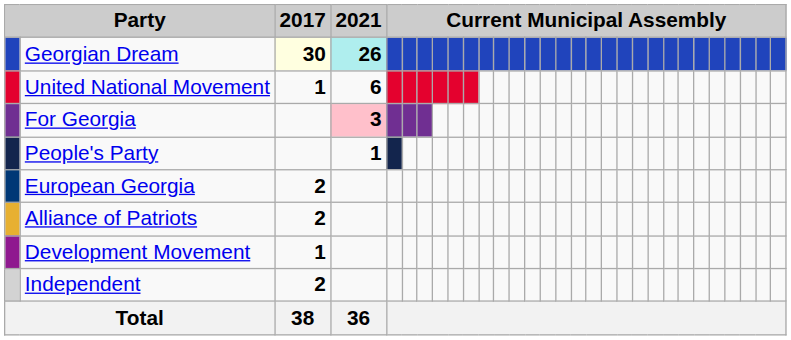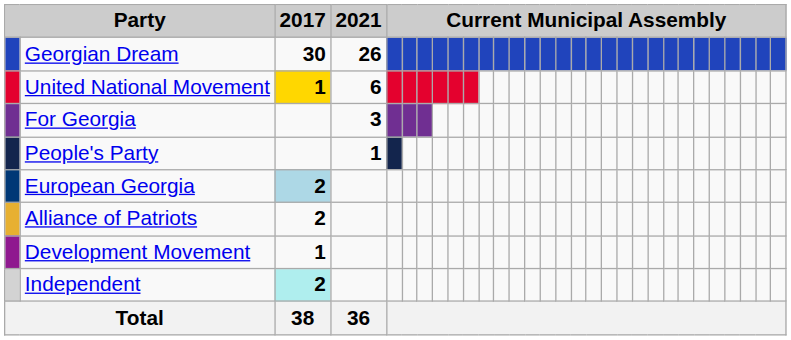(314, 53) lightyellow background -> (314, 53) no background
(370, 53) paleturquoise background -> (370, 53) no background
(320, 86) no background -> (320, 86) gold background
(376, 119) pink background -> (376, 119) no background
(320, 185) no background -> (320, 185) lightblue background
(320, 284) no background -> (320, 284) paleturquoise background
